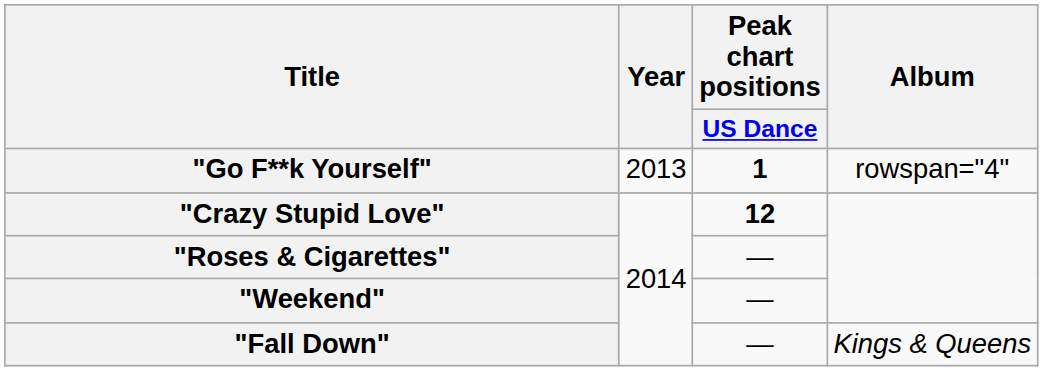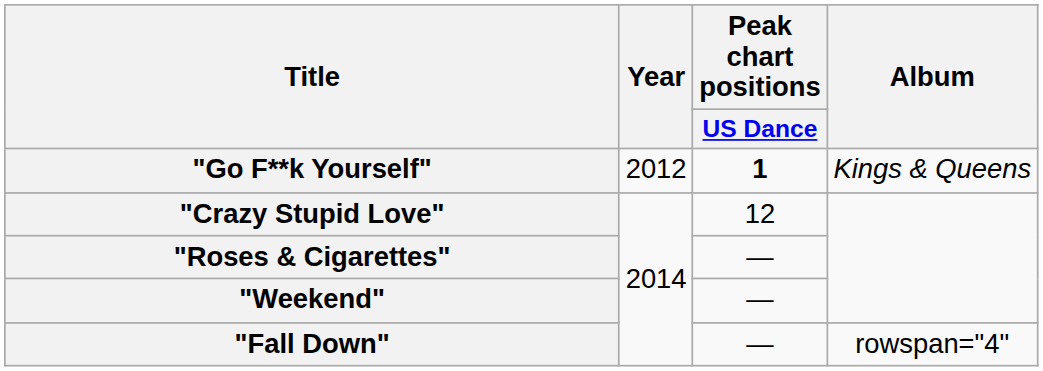(656, 170) 2013 -> (656, 170) 2012
(932, 170) rowspan="4" -> (932, 170) Kings & Queens
(760, 213) bold -> (760, 213) normal
(932, 343) Kings & Queens -> (932, 343) rowspan="4"
